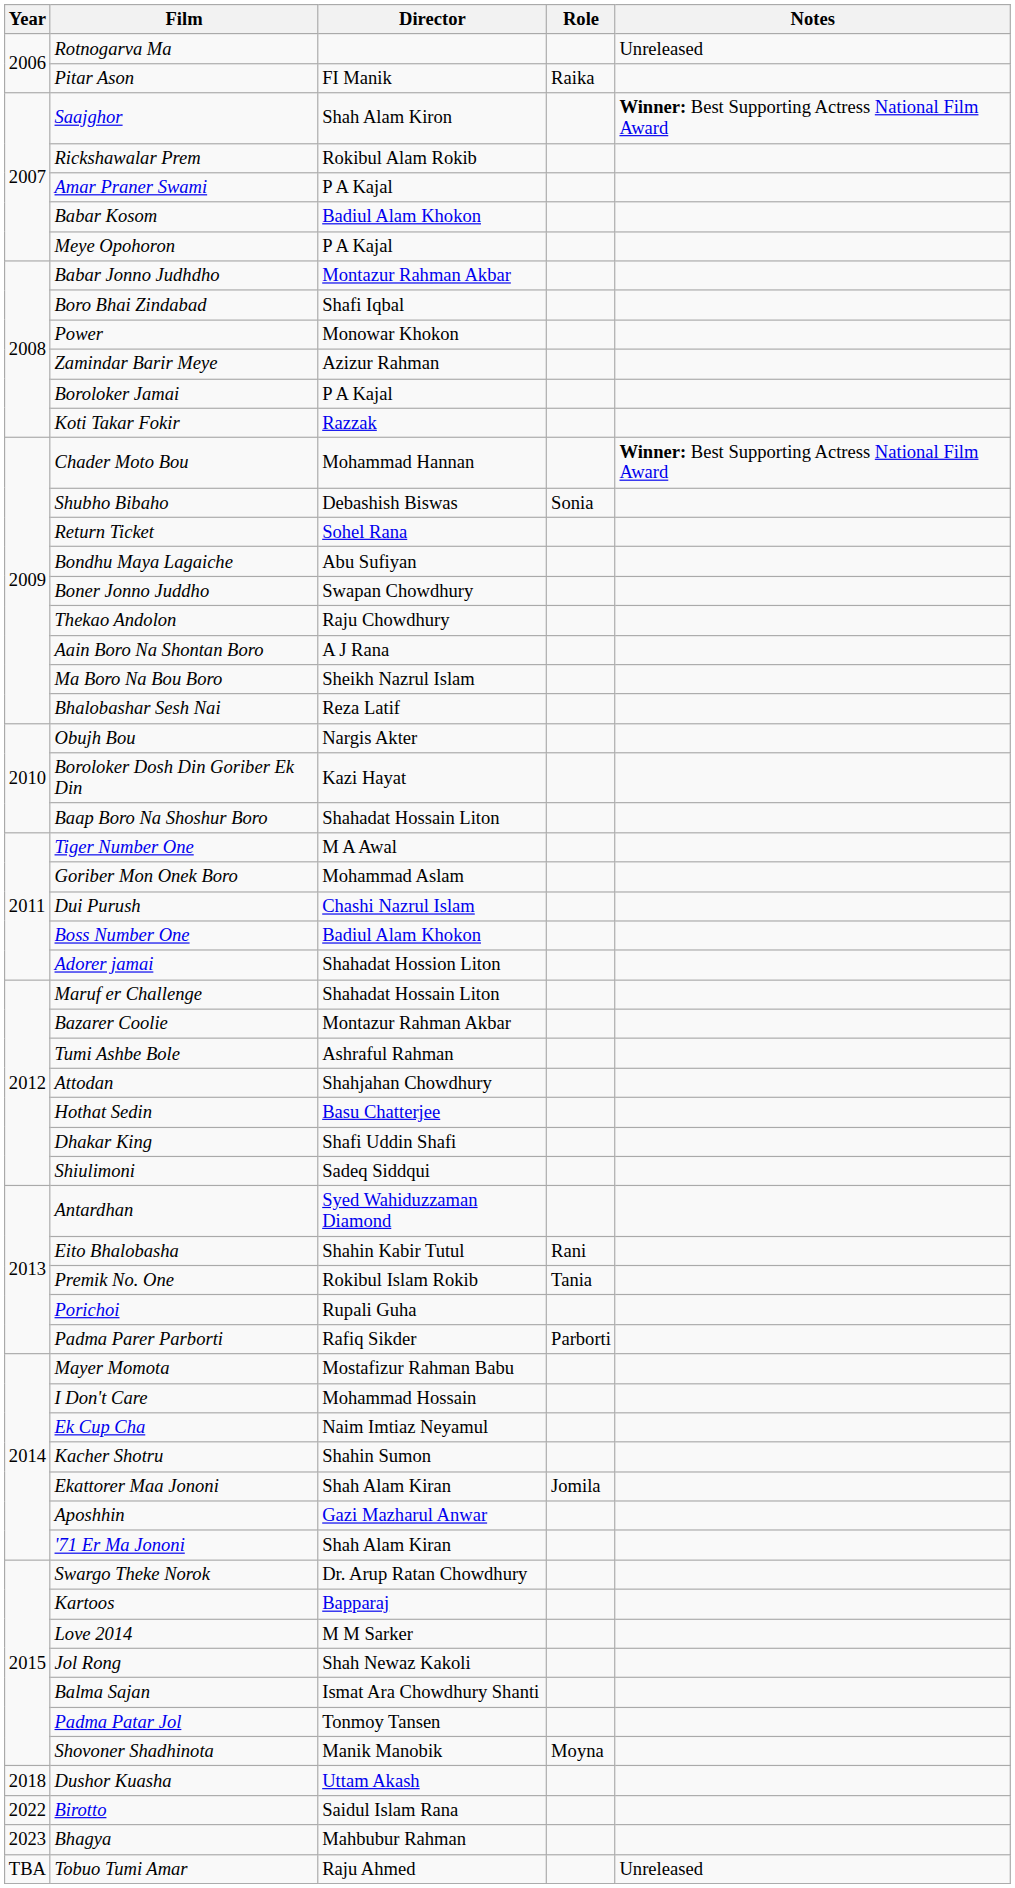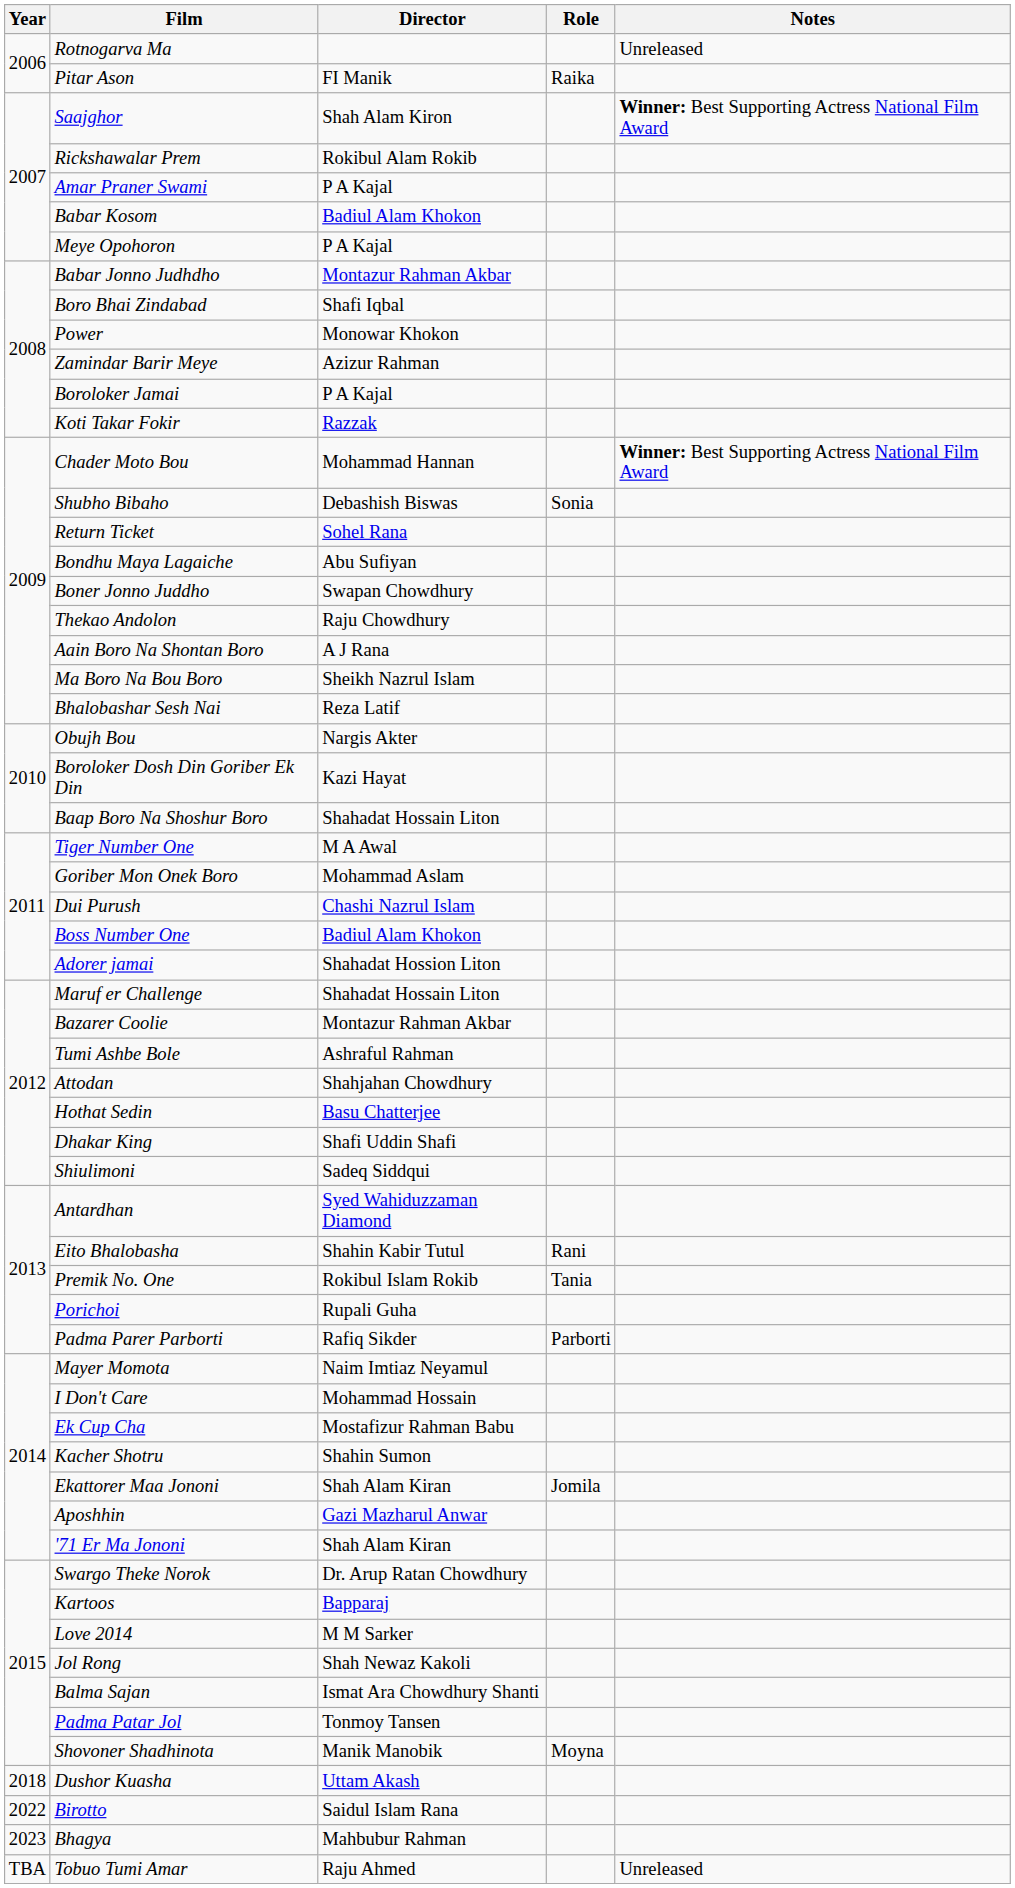(418, 1368) Mostafizur Rahman Babu -> (405, 1368) Naim Imtiaz Neyamul
(405, 1427) Naim Imtiaz Neyamul -> (418, 1427) Mostafizur Rahman Babu
